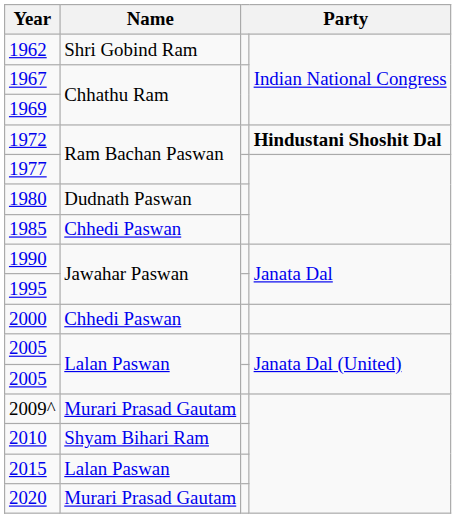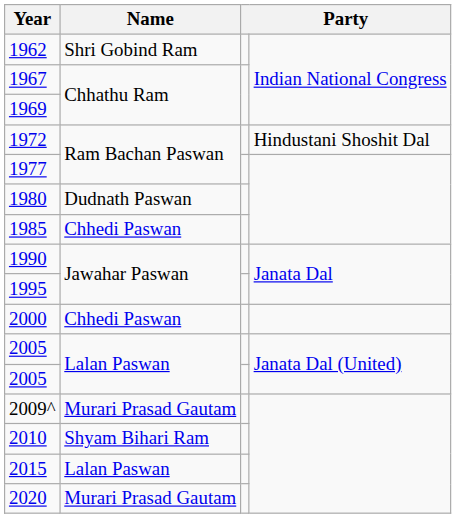(348, 139) bold -> (342, 139) normal
